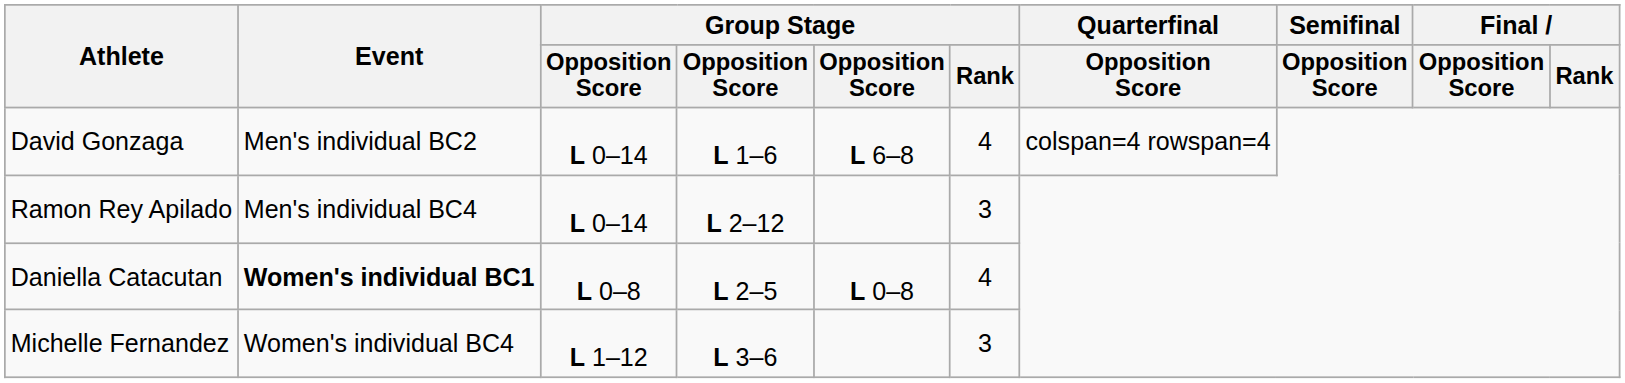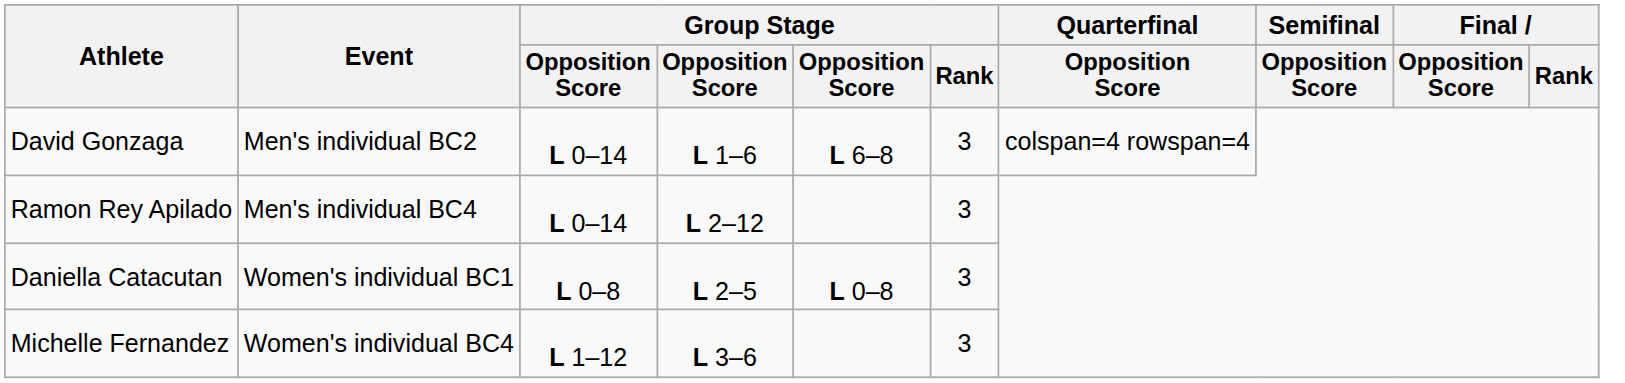(985, 142) 4 -> (964, 142) 3
(389, 277) bold -> (379, 277) normal
(985, 277) 4 -> (964, 277) 3
